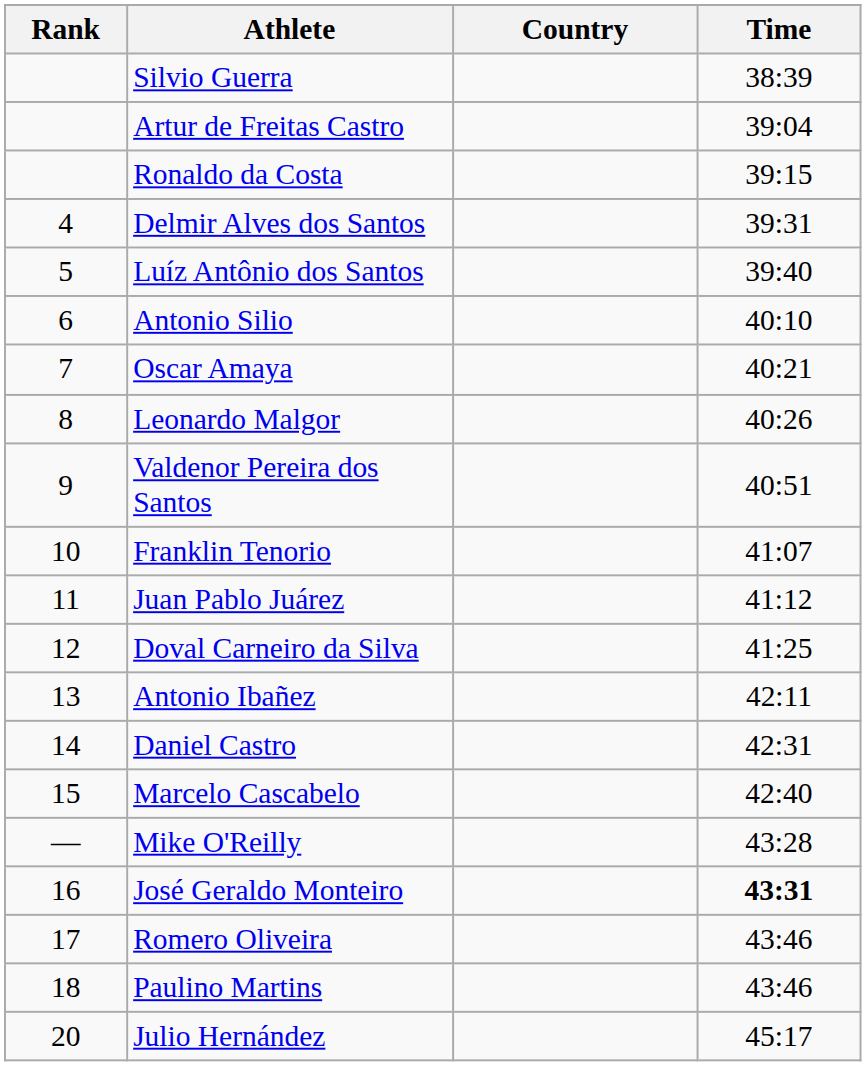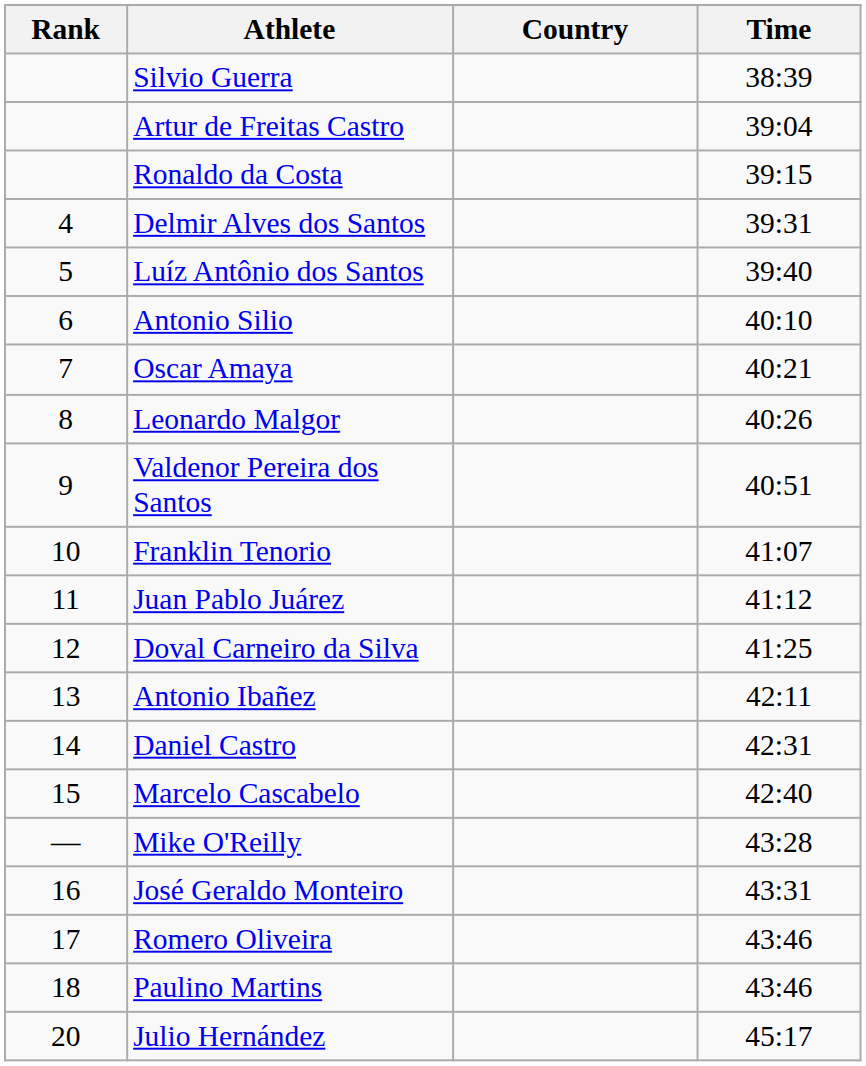(779, 890) bold -> (779, 890) normal
